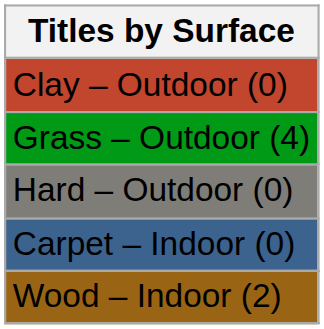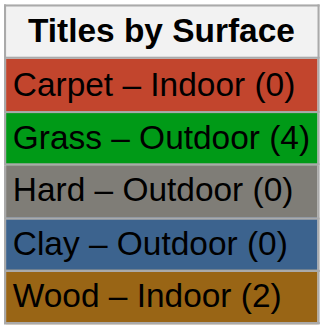(150, 84) Clay – Outdoor (0) -> (154, 84) Carpet – Indoor (0)
(154, 243) Carpet – Indoor (0) -> (150, 243) Clay – Outdoor (0)
